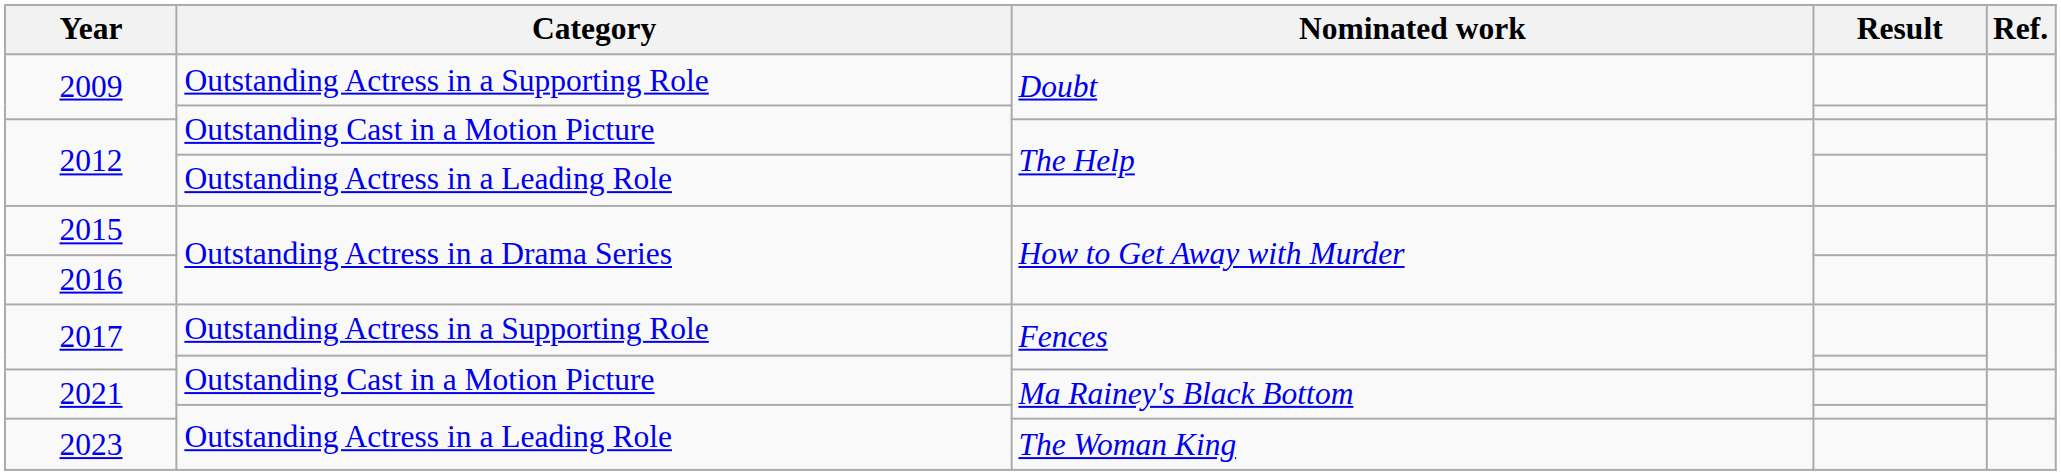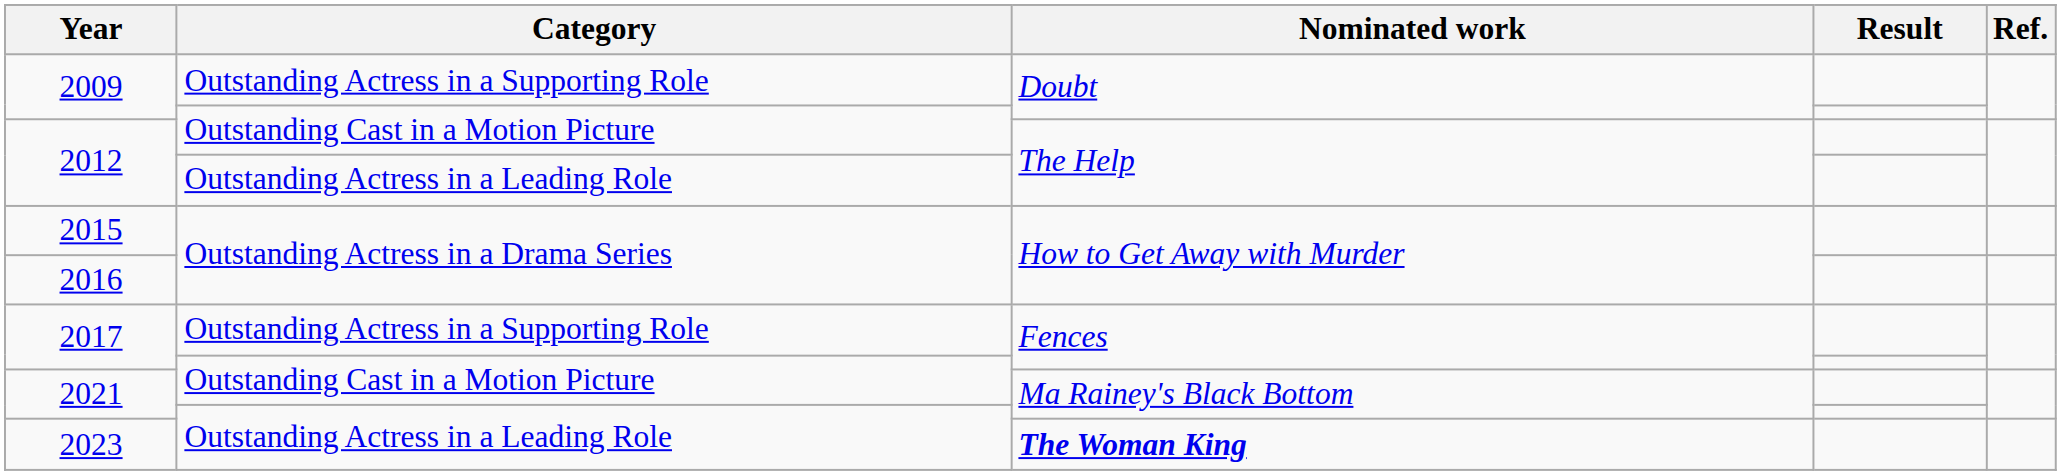(1127, 443) normal -> (1133, 443) bold
